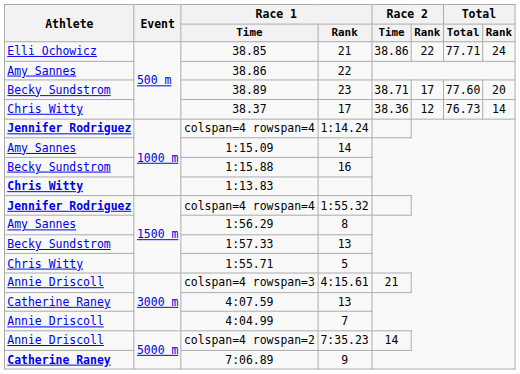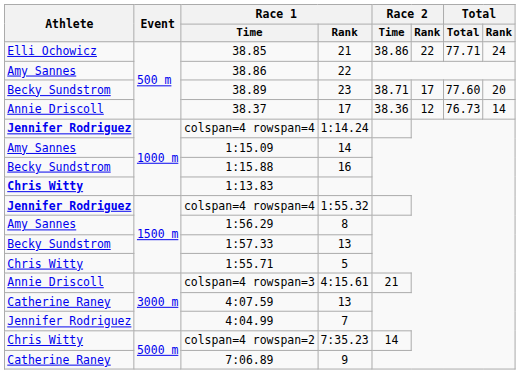(45, 109) Chris Witty -> (56, 109) Annie Driscoll
(56, 321) Annie Driscoll -> (69, 321) Jennifer Rodriguez
(56, 340) Annie Driscoll -> (45, 340) Chris Witty
(59, 359) bold -> (59, 359) normal
